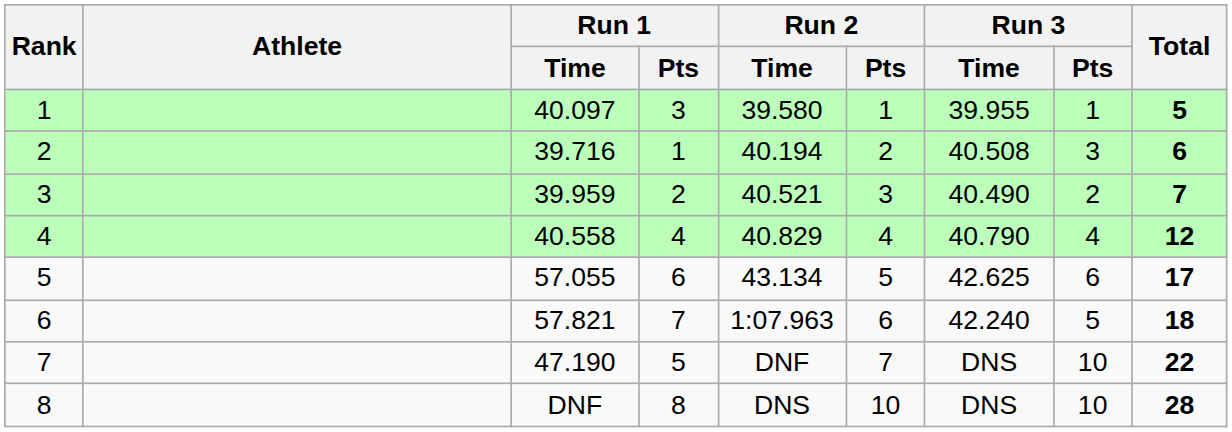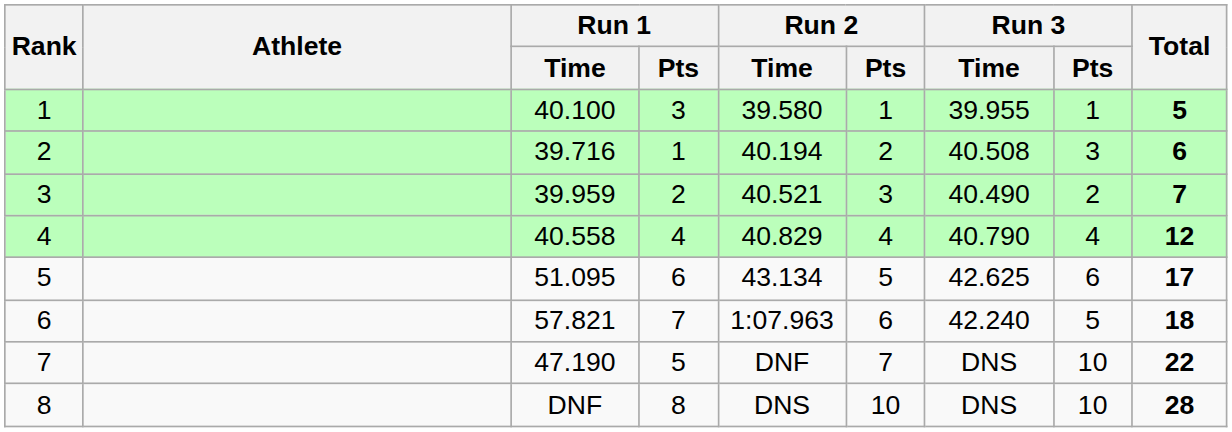(575, 109) 40.097 -> (575, 109) 40.100
(575, 278) 57.055 -> (575, 278) 51.095
